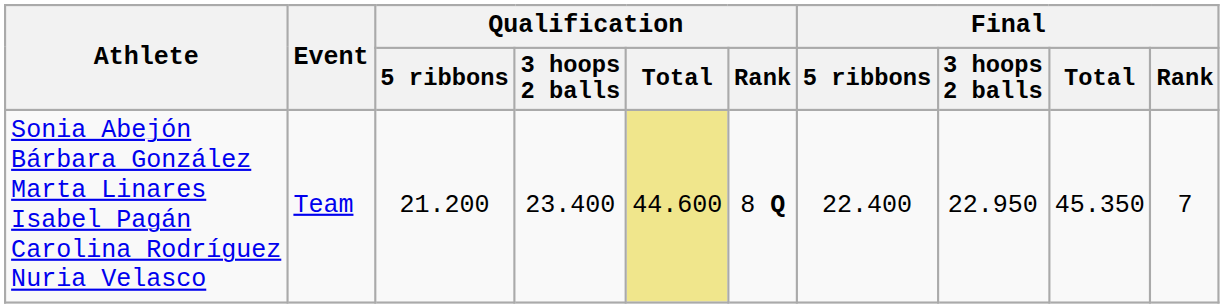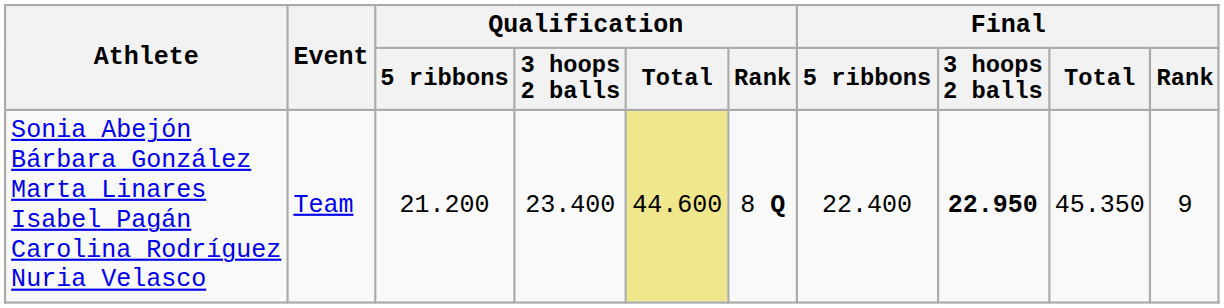(993, 206) normal -> (993, 206) bold
(1185, 206) 7 -> (1185, 206) 9
